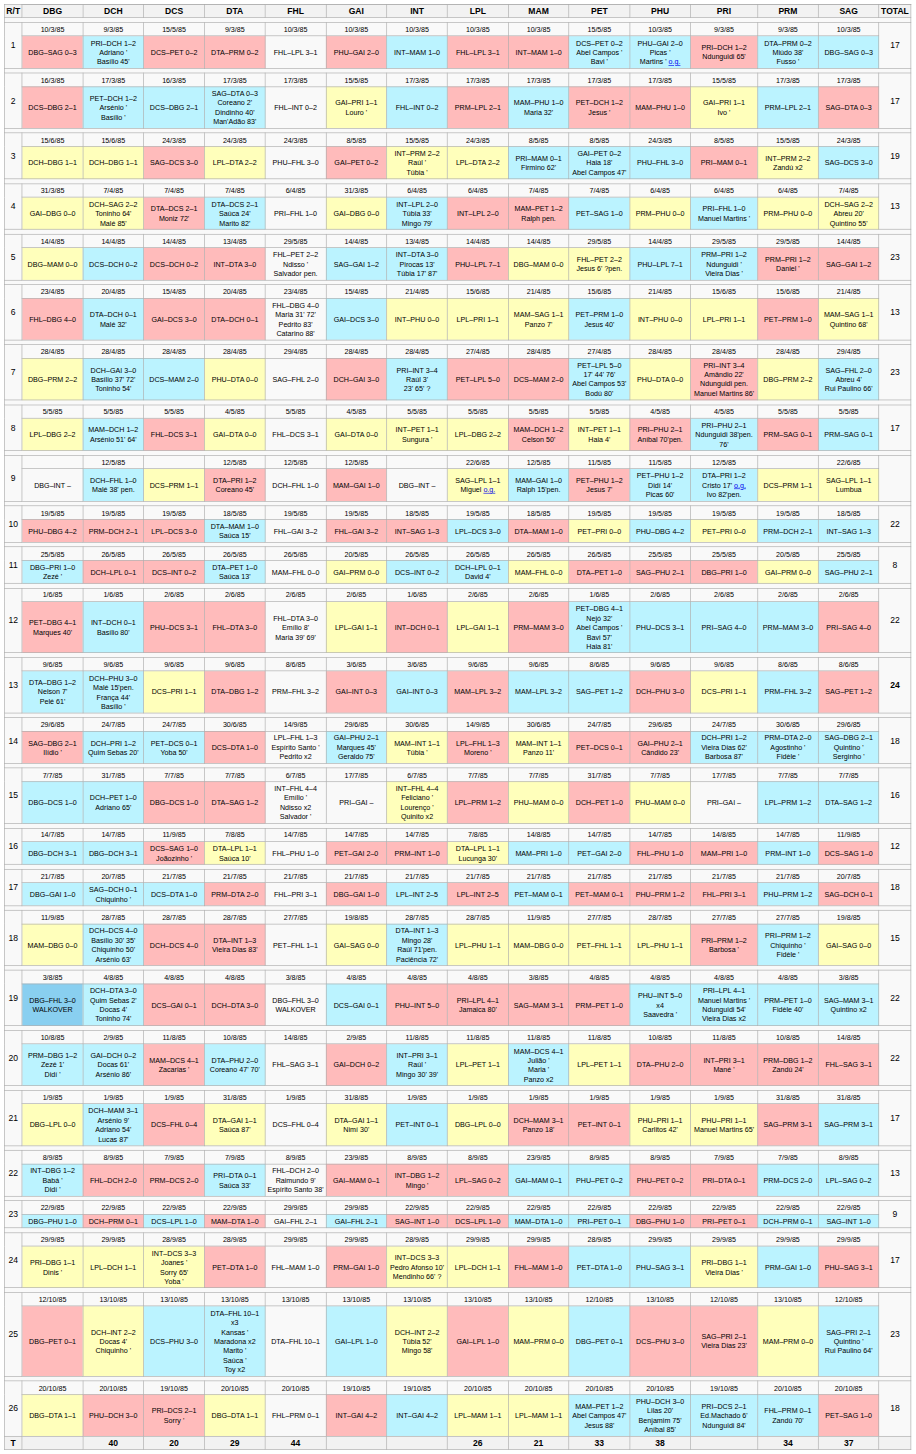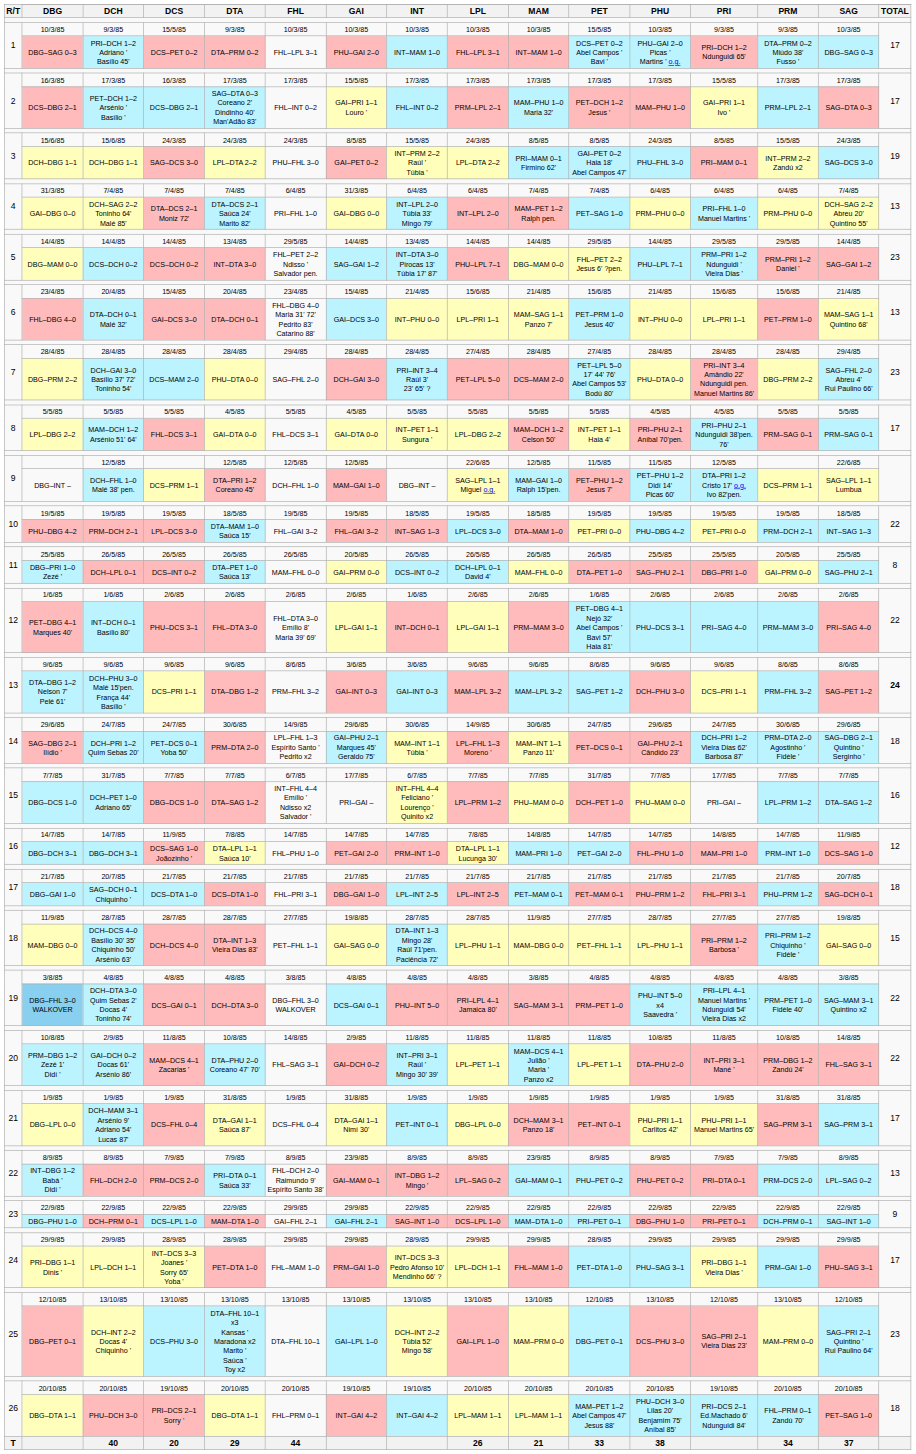(235, 748) DCS–DTA 1–0 -> (235, 748) PRM–DTA 2–0
(235, 894) PRM–DTA 2–0 -> (235, 894) DCS–DTA 1–0
